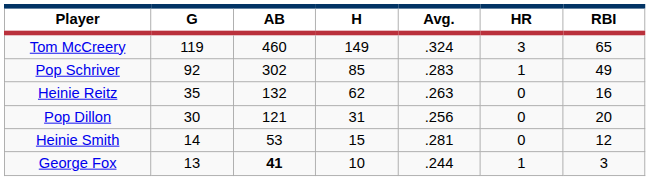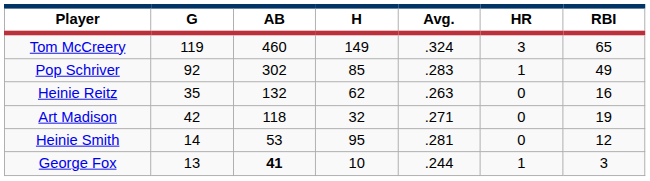- row: (78, 116)
+ row: (78, 116)
(357, 140) 15 -> (357, 140) 95
